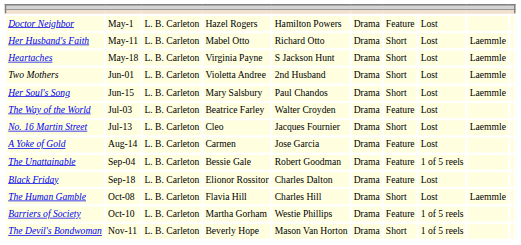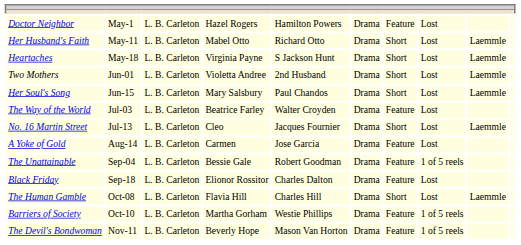(396, 231) Short -> (400, 231) Feature
